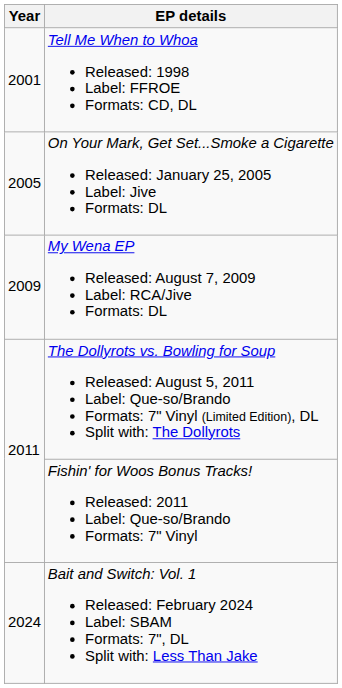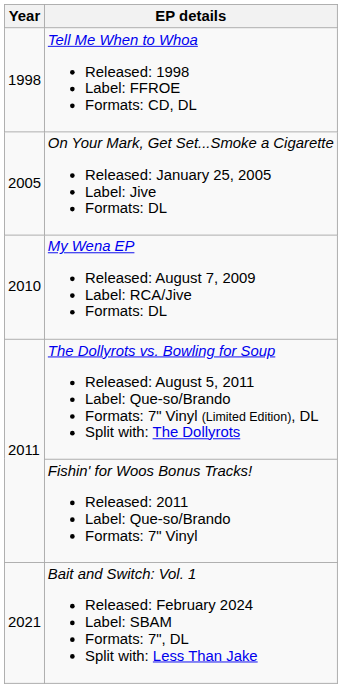(24, 79) 2001 -> (24, 79) 1998
(24, 287) 2009 -> (24, 287) 2010
(24, 622) 2024 -> (24, 622) 2021
